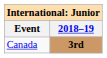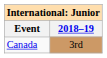(76, 45) bold -> (76, 45) normal
